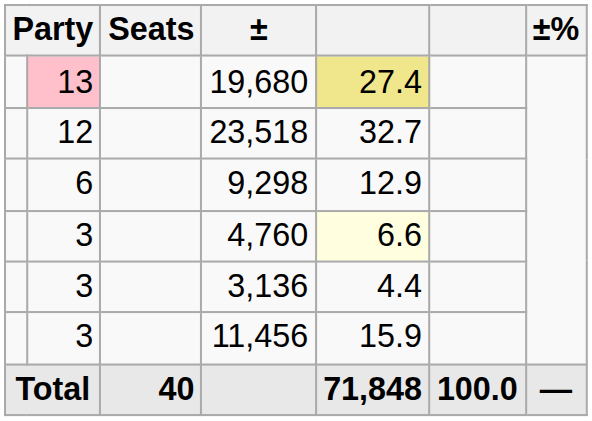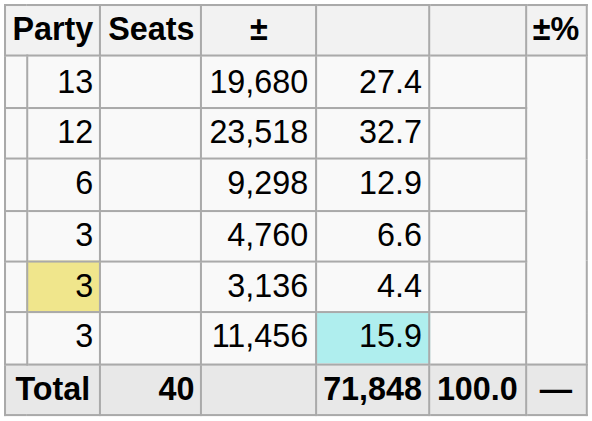(75, 81) pink background -> (75, 81) no background
(391, 81) khaki background -> (391, 81) no background
(400, 235) lightyellow background -> (400, 235) no background
(84, 286) no background -> (84, 286) khaki background
(391, 337) no background -> (391, 337) paleturquoise background
